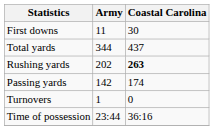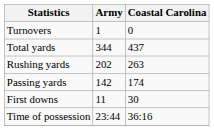rows swapped: (32, 30) <-> (29, 99)
(136, 64) bold -> (136, 64) normal
